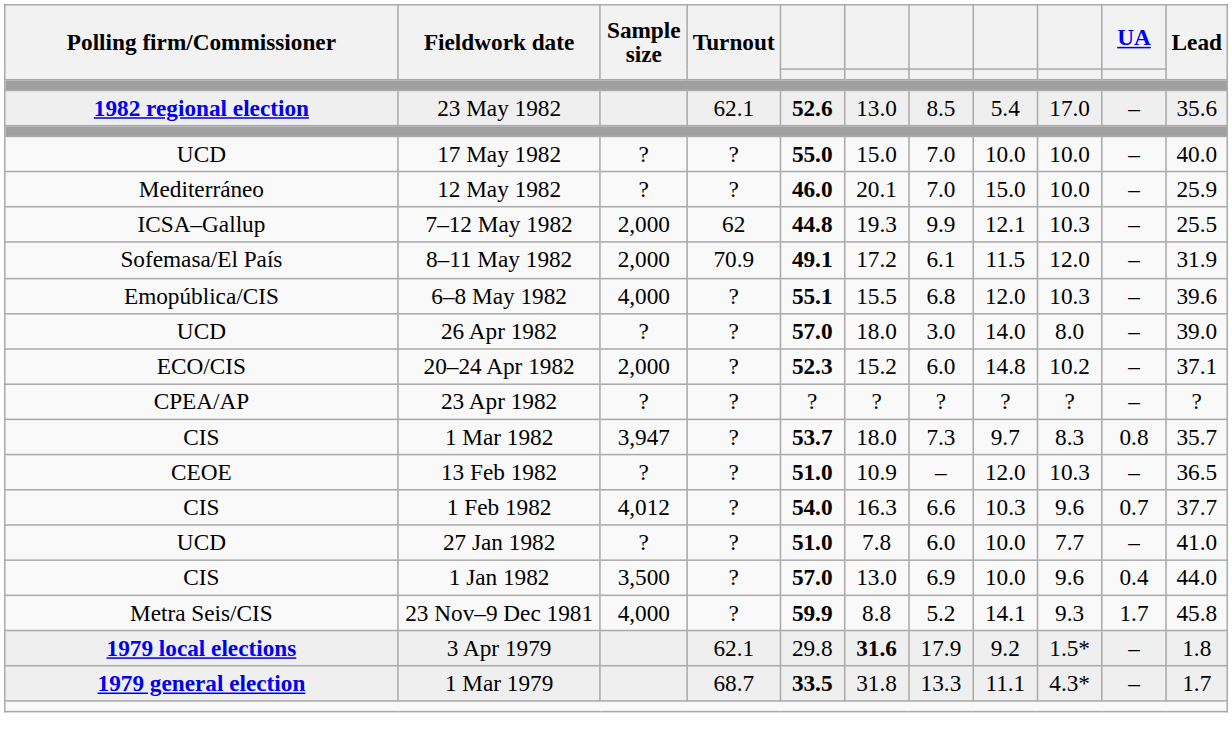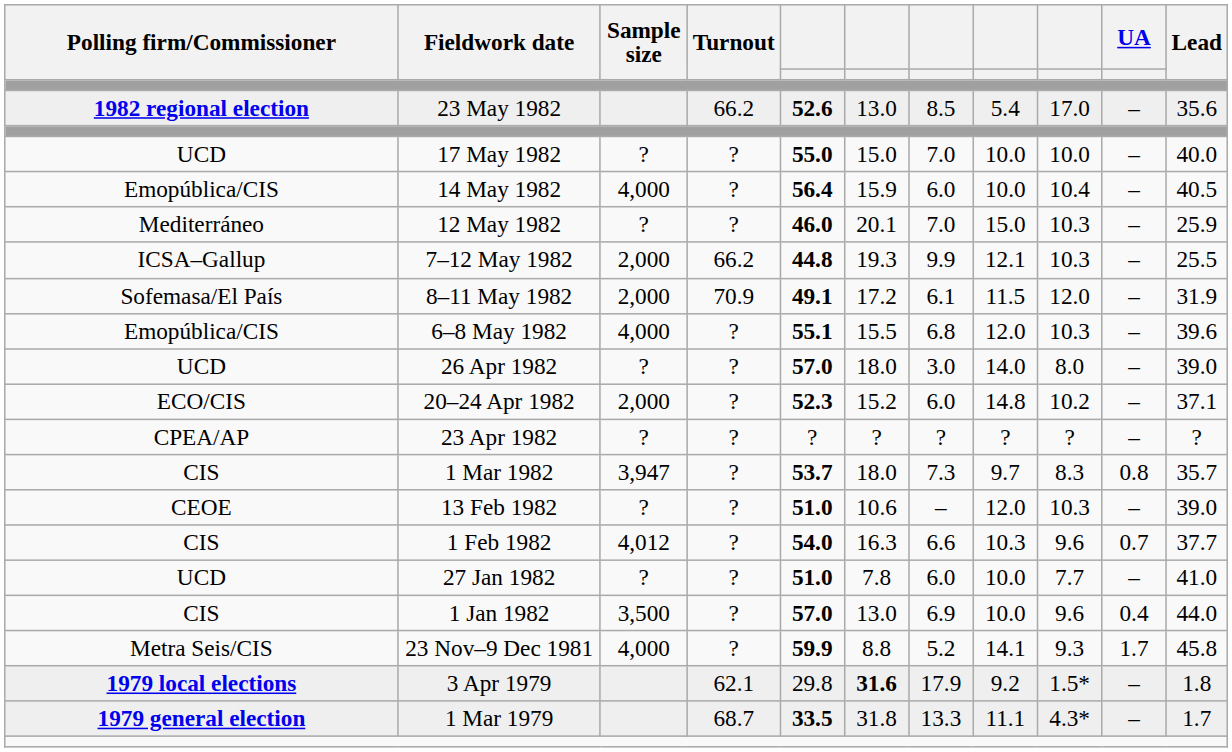(734, 108) 62.1 -> (734, 108) 66.2
+ row: (201, 189)
(1070, 189) 10.0 -> (1070, 224) 10.3
(734, 224) 62 -> (734, 260) 66.2
(877, 471) 10.9 -> (877, 507) 10.6
(1197, 471) 36.5 -> (1197, 507) 39.0
